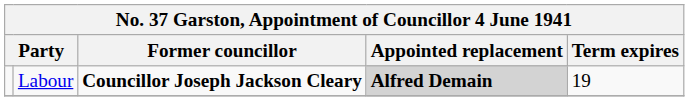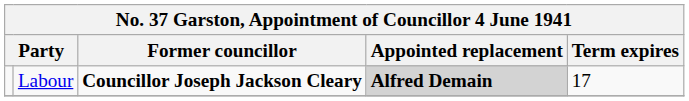(581, 80) 19 -> (581, 80) 17
